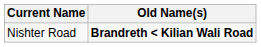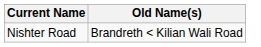(172, 32) bold -> (167, 32) normal
